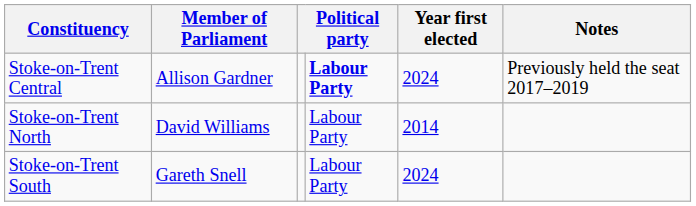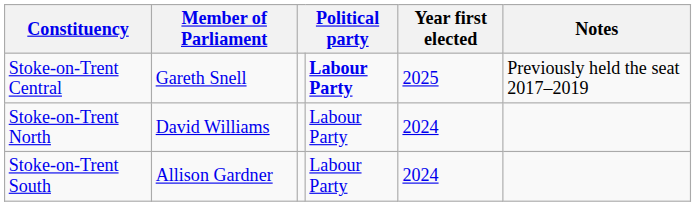(214, 78) Allison Gardner -> (201, 78) Gareth Snell
(421, 78) 2024 -> (421, 78) 2025
(421, 127) 2014 -> (421, 127) 2024
(201, 176) Gareth Snell -> (214, 176) Allison Gardner
